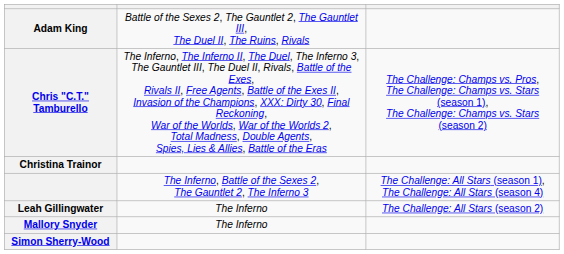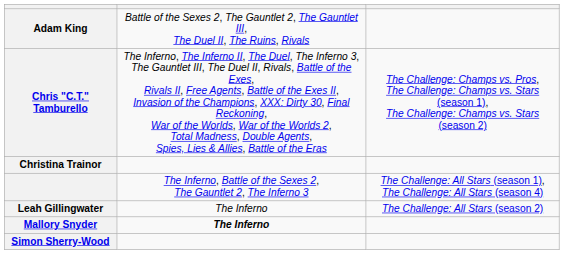(241, 225) normal -> (241, 225) bold
